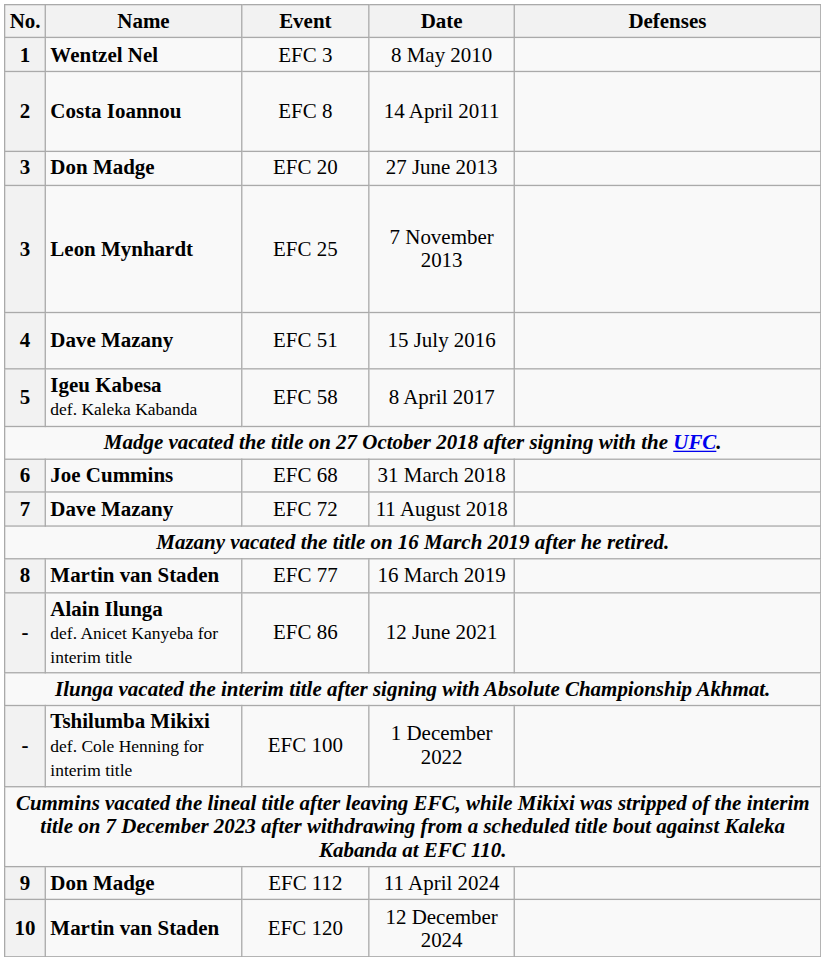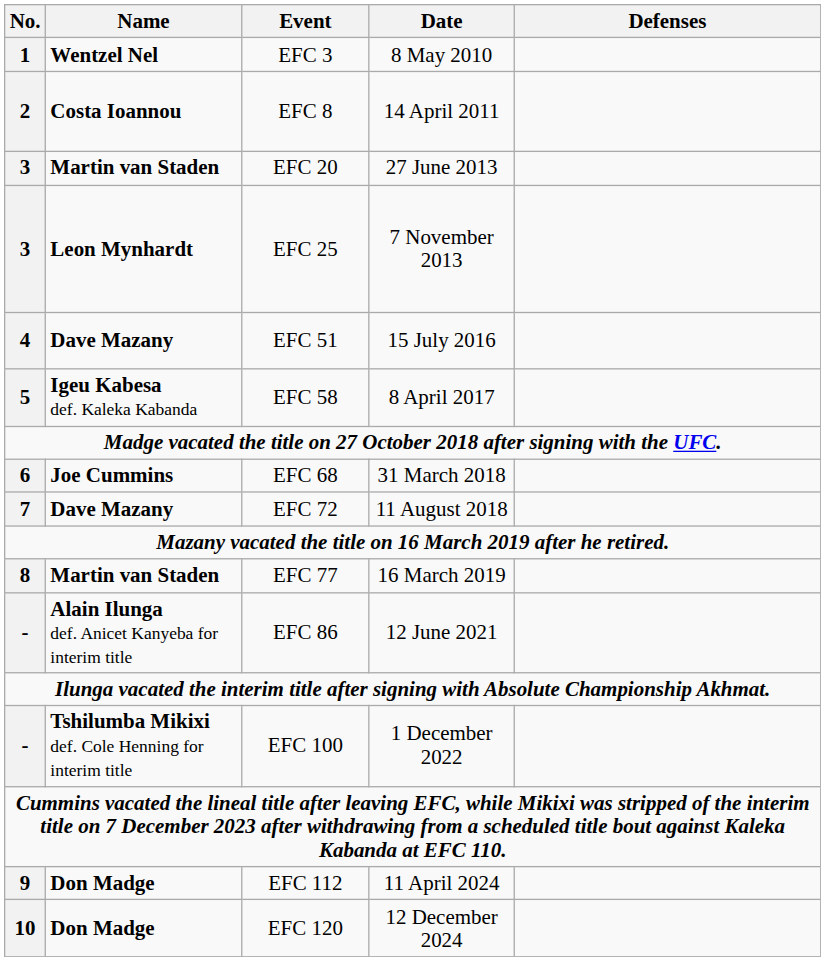(102, 168) Don Madge -> (135, 168) Martin van Staden
(135, 928) Martin van Staden -> (102, 928) Don Madge
